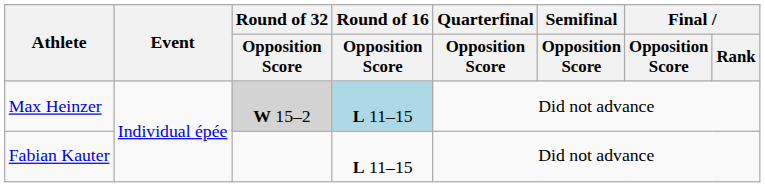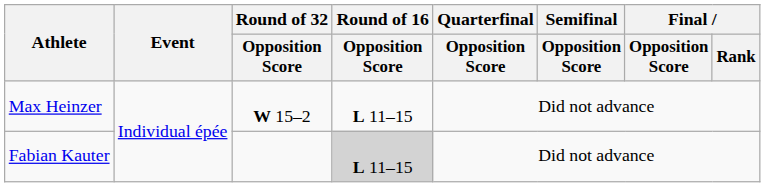(282, 116) lightgrey background -> (282, 116) no background
(383, 116) lightblue background -> (383, 116) no background
(383, 167) no background -> (383, 167) lightgrey background
